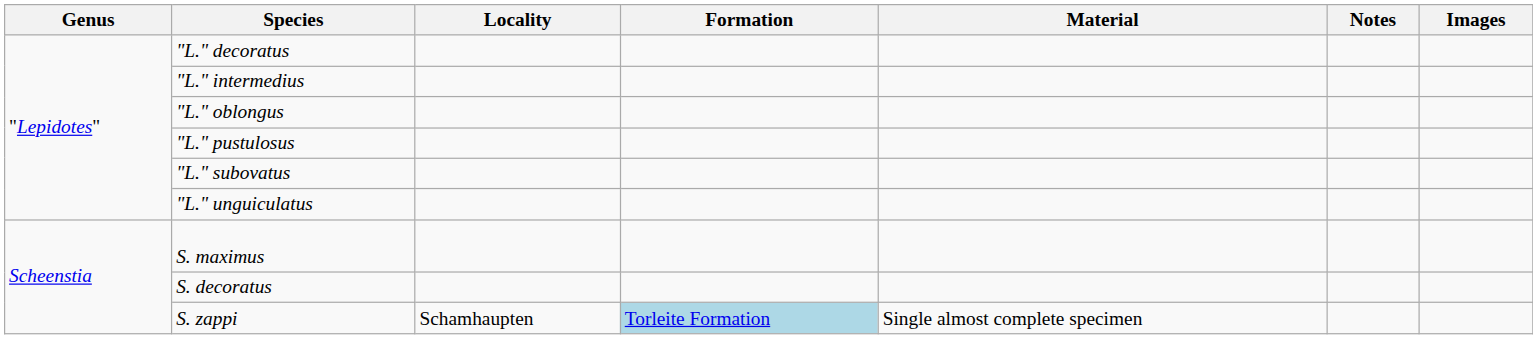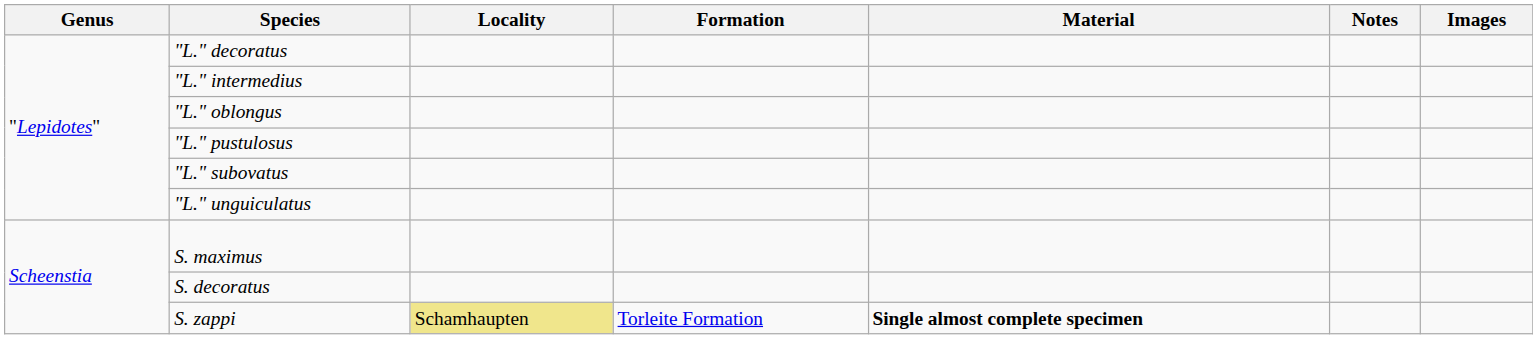(476, 317) no background -> (472, 317) khaki background
(698, 317) lightblue background -> (690, 317) no background
(1012, 317) normal -> (1008, 317) bold
